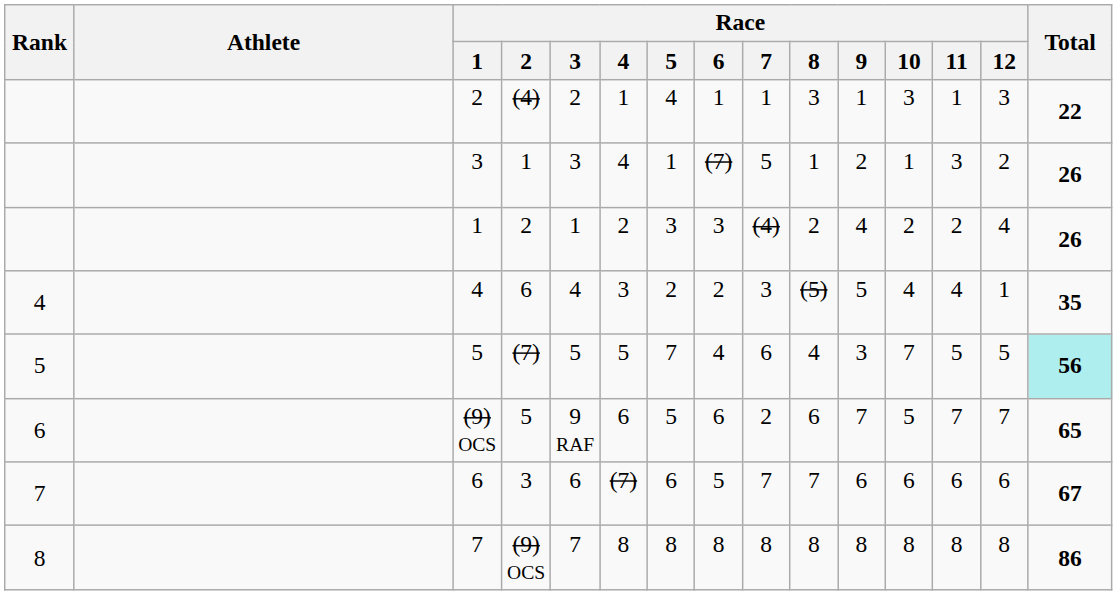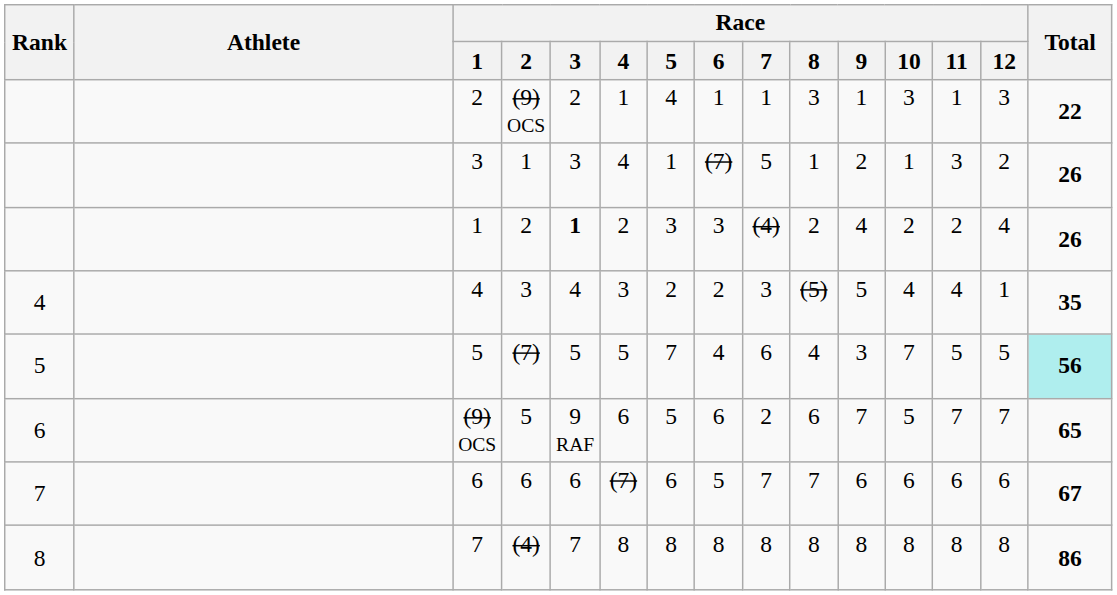(526, 110) (4) -> (526, 110) (9) OCS
(575, 238) normal -> (575, 238) bold
(526, 302) 6 -> (526, 302) 3
(526, 493) 3 -> (526, 493) 6
(526, 557) (9) OCS -> (526, 557) (4)
